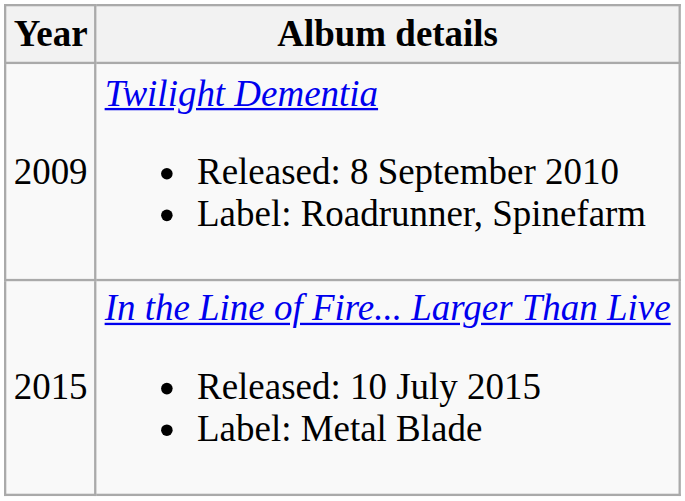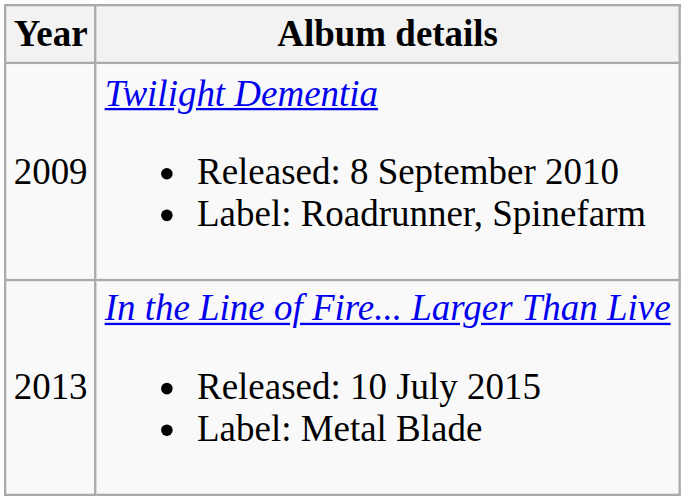(51, 386) 2015 -> (51, 386) 2013
